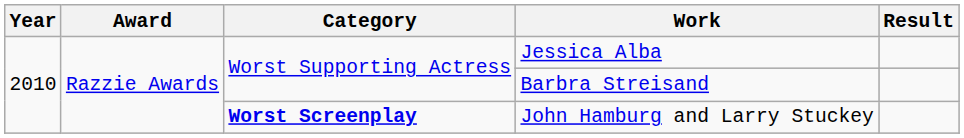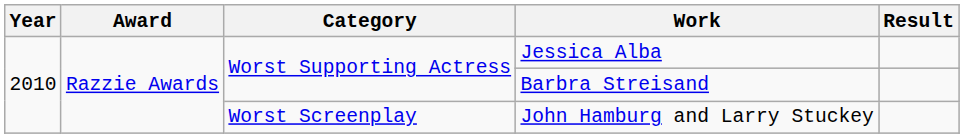(323, 117) bold -> (323, 117) normal
